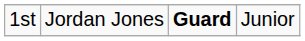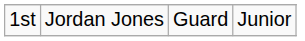(202, 20) bold -> (201, 20) normal
